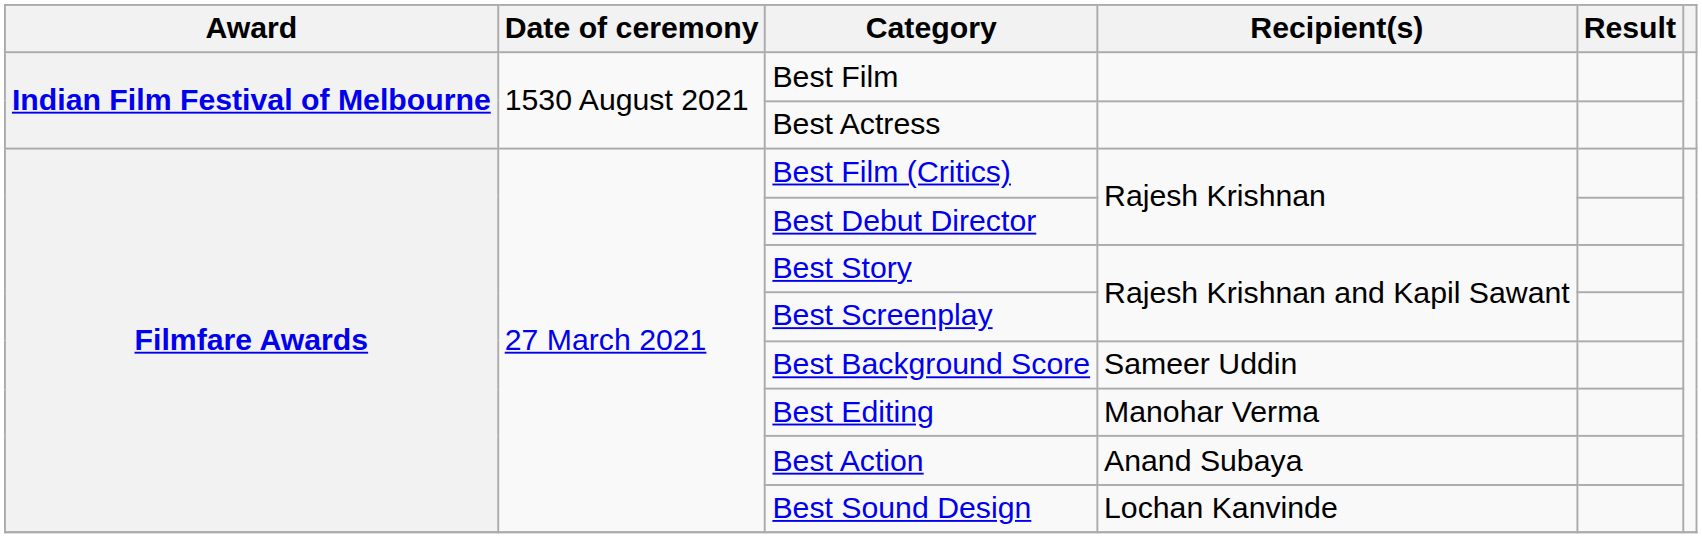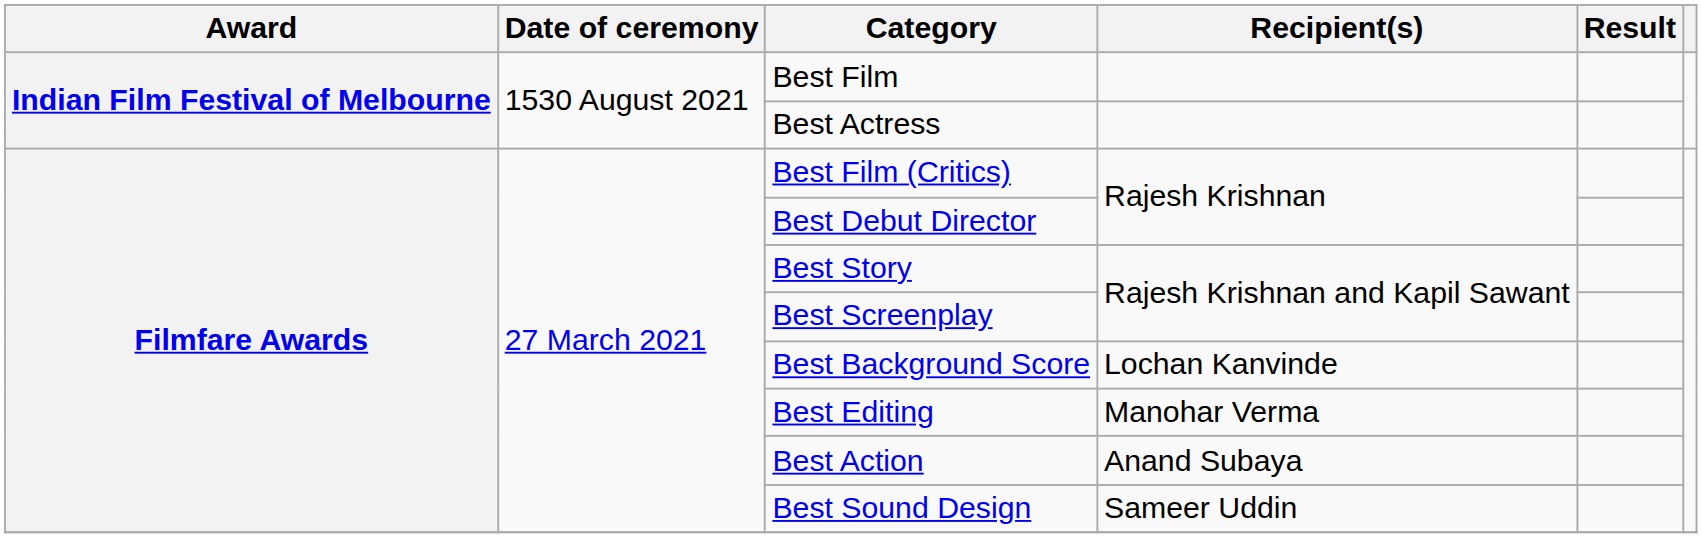(1201, 364) Sameer Uddin -> (1221, 364) Lochan Kanvinde
(1221, 508) Lochan Kanvinde -> (1201, 508) Sameer Uddin
